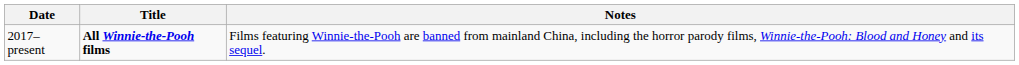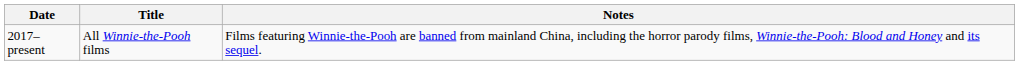(138, 42) bold -> (137, 42) normal
